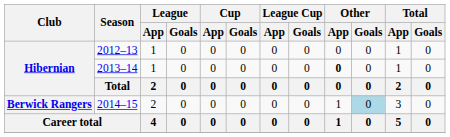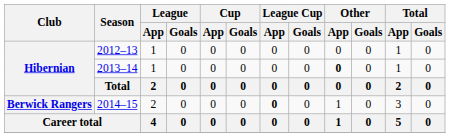(274, 104) normal -> (274, 104) bold
(368, 104) lightblue background -> (368, 104) no background
